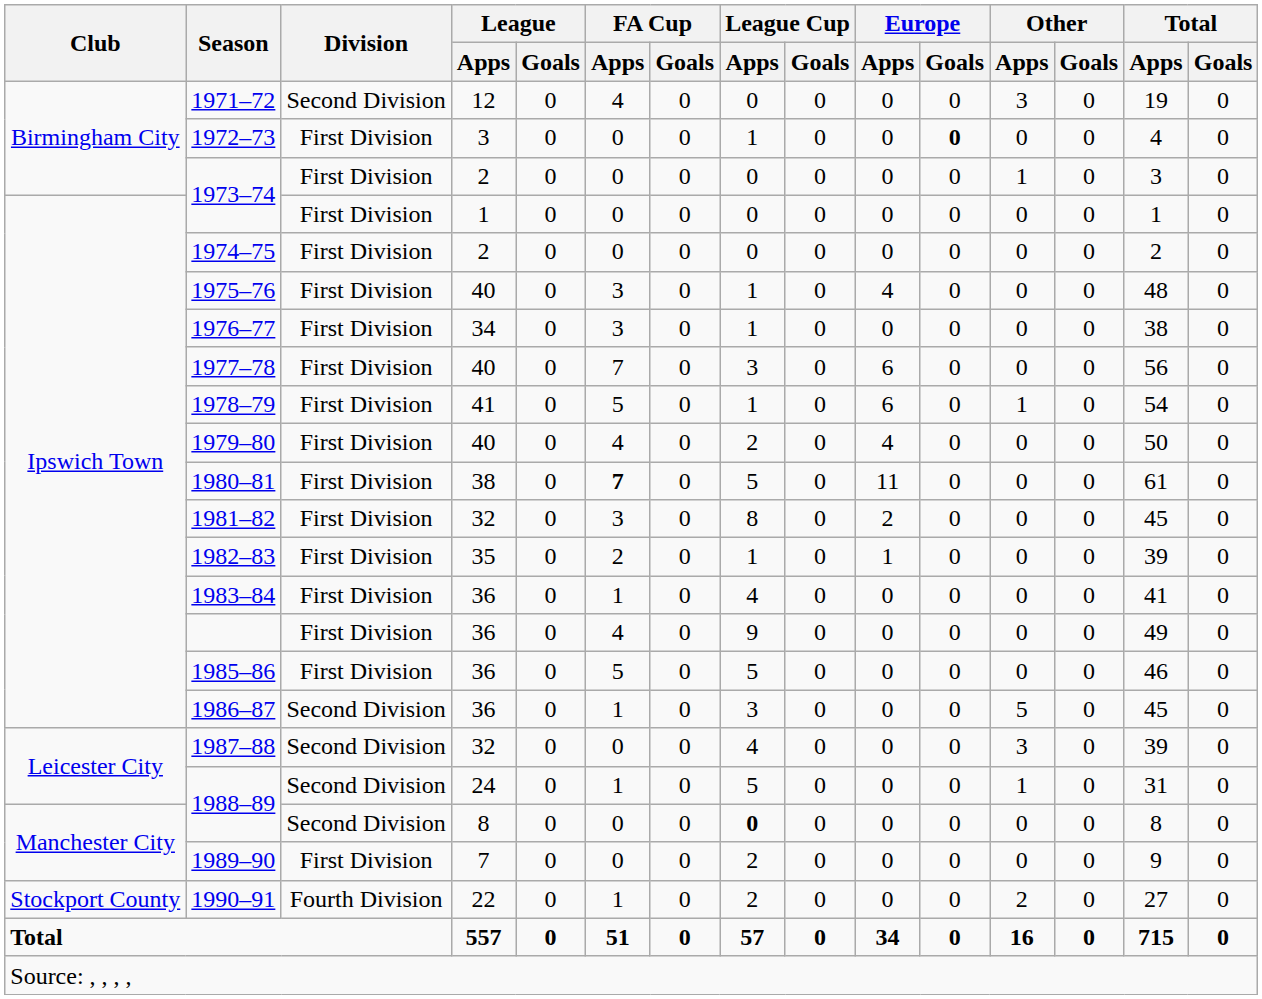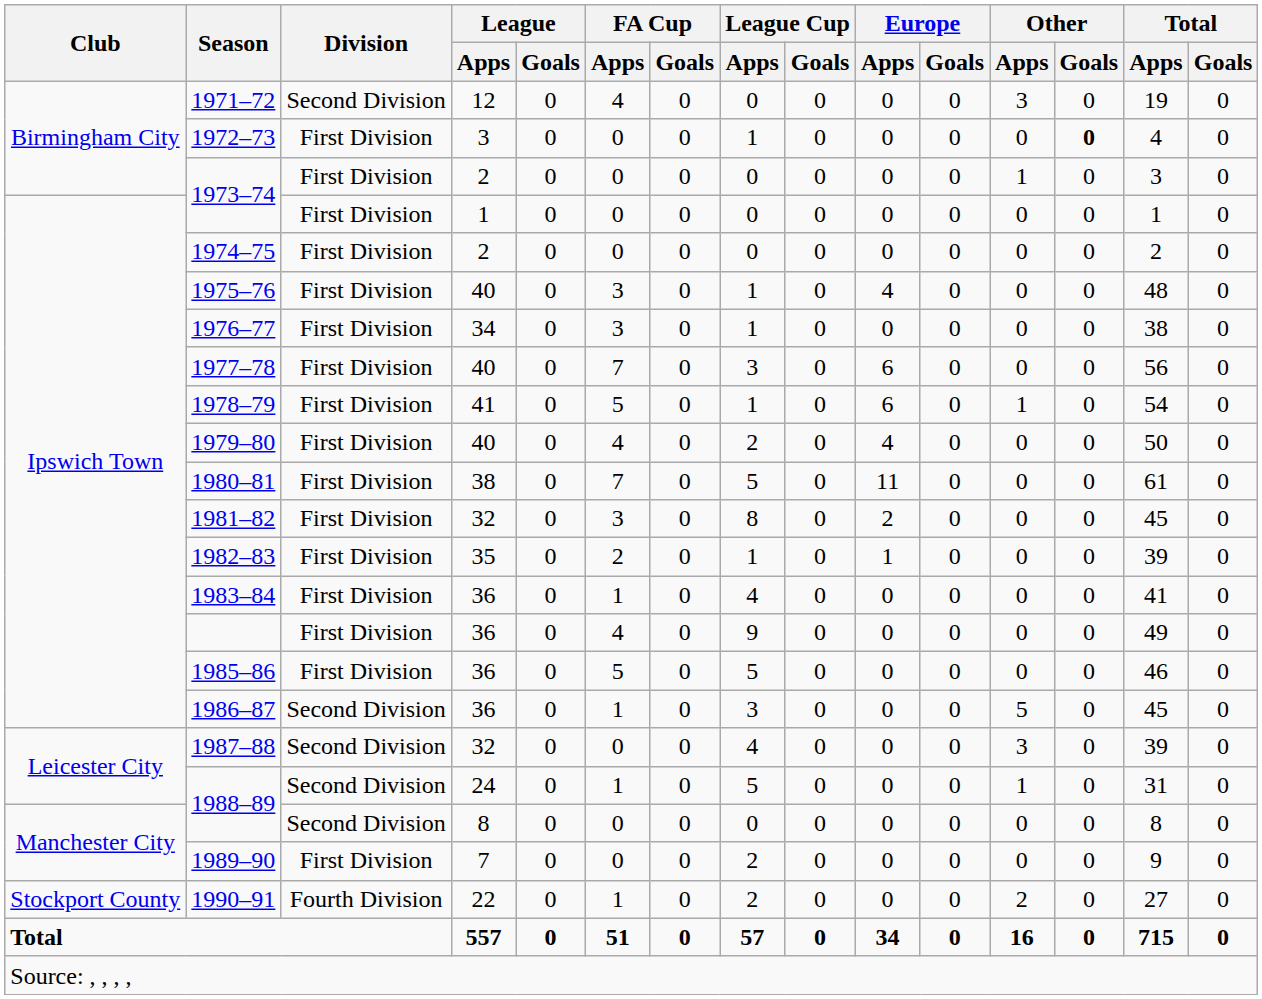(955, 137) bold -> (955, 137) normal
(1089, 137) normal -> (1089, 137) bold
(618, 480) bold -> (618, 480) normal
(752, 822) bold -> (752, 822) normal
